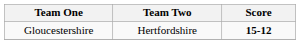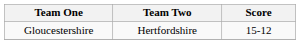(259, 30) bold -> (259, 30) normal
